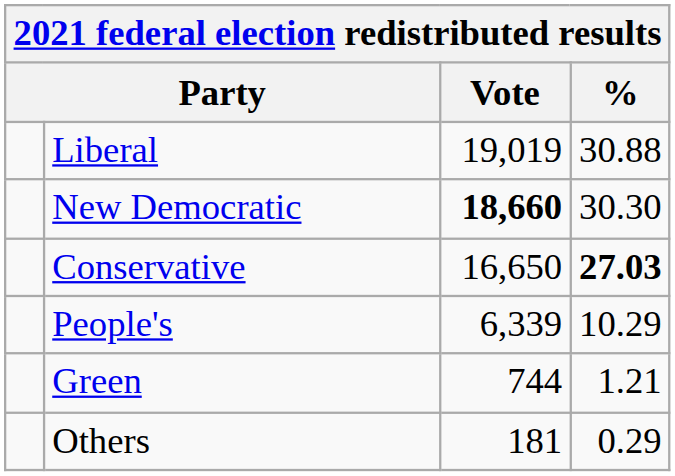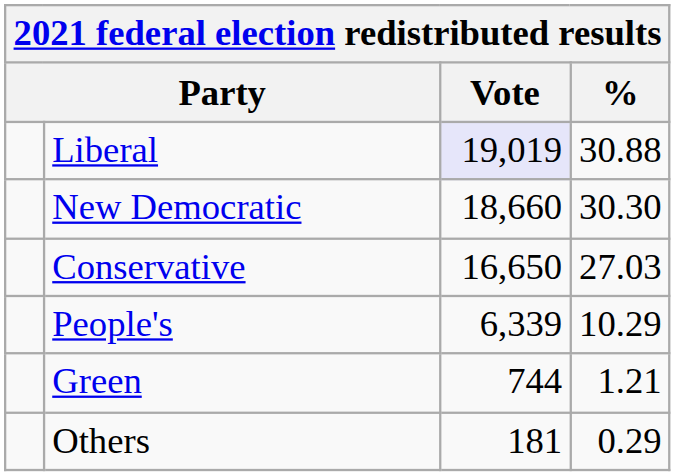(512, 149) no background -> (512, 149) lavender background
(512, 207) bold -> (512, 207) normal
(620, 265) bold -> (620, 265) normal
